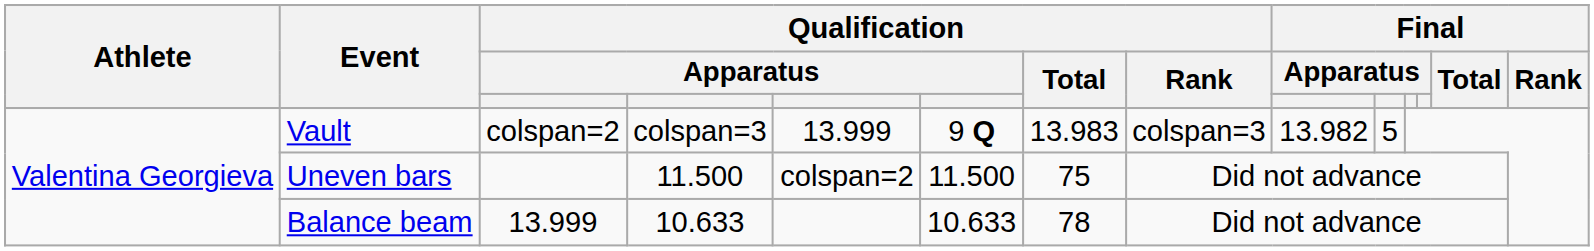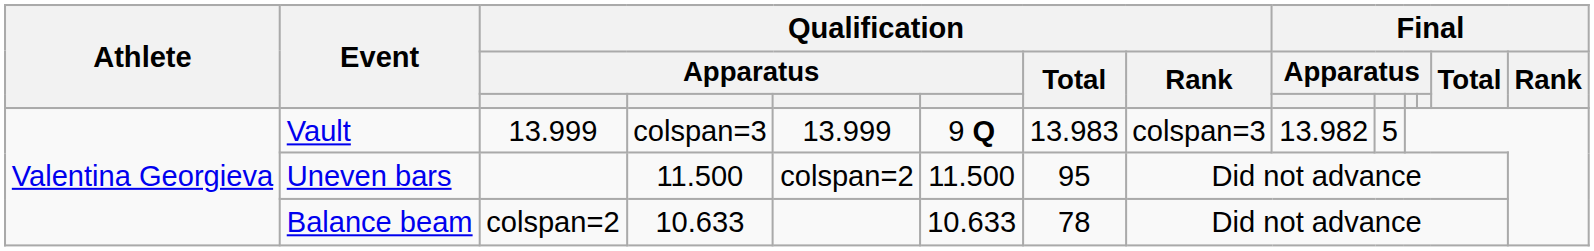(553, 131) colspan=2 -> (553, 131) 13.999
(1074, 177) 75 -> (1074, 177) 95
(553, 223) 13.999 -> (553, 223) colspan=2
